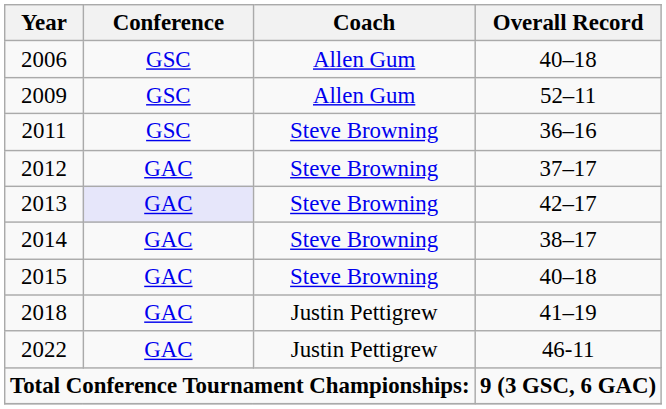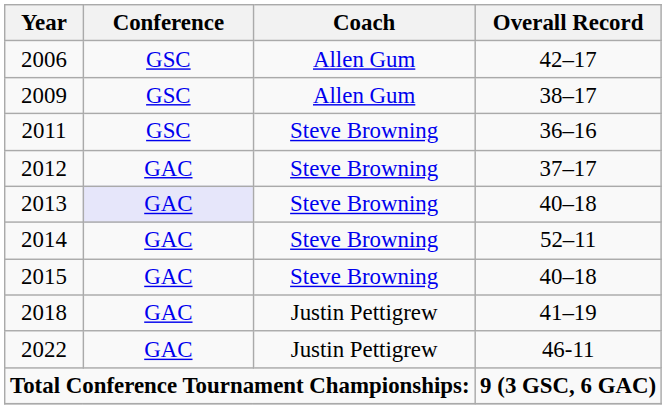(568, 58) 40–18 -> (568, 58) 42–17
(568, 95) 52–11 -> (568, 95) 38–17
(568, 204) 42–17 -> (568, 204) 40–18
(568, 240) 38–17 -> (568, 240) 52–11
